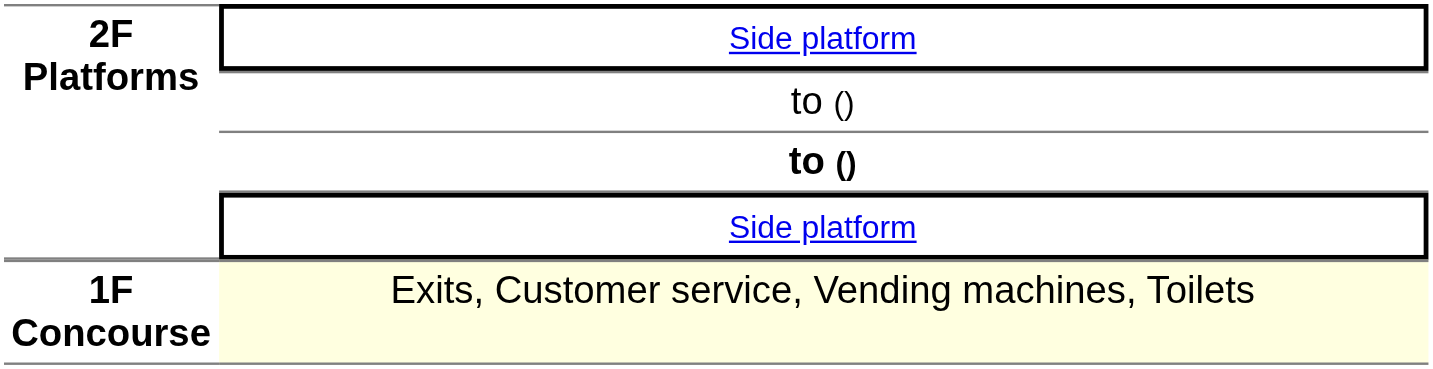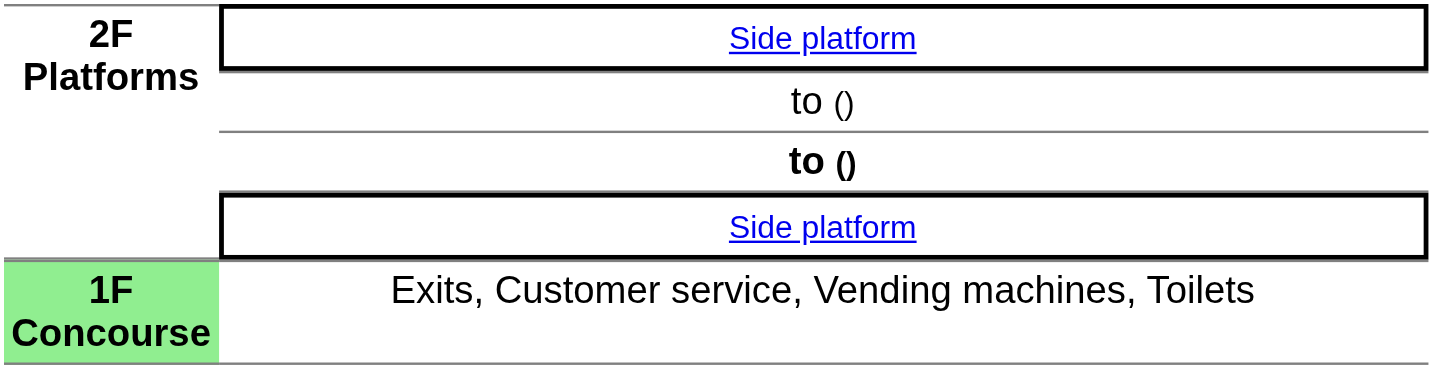(111, 311) no background -> (111, 311) lightgreen background
(823, 290) lightyellow background -> (823, 290) no background
